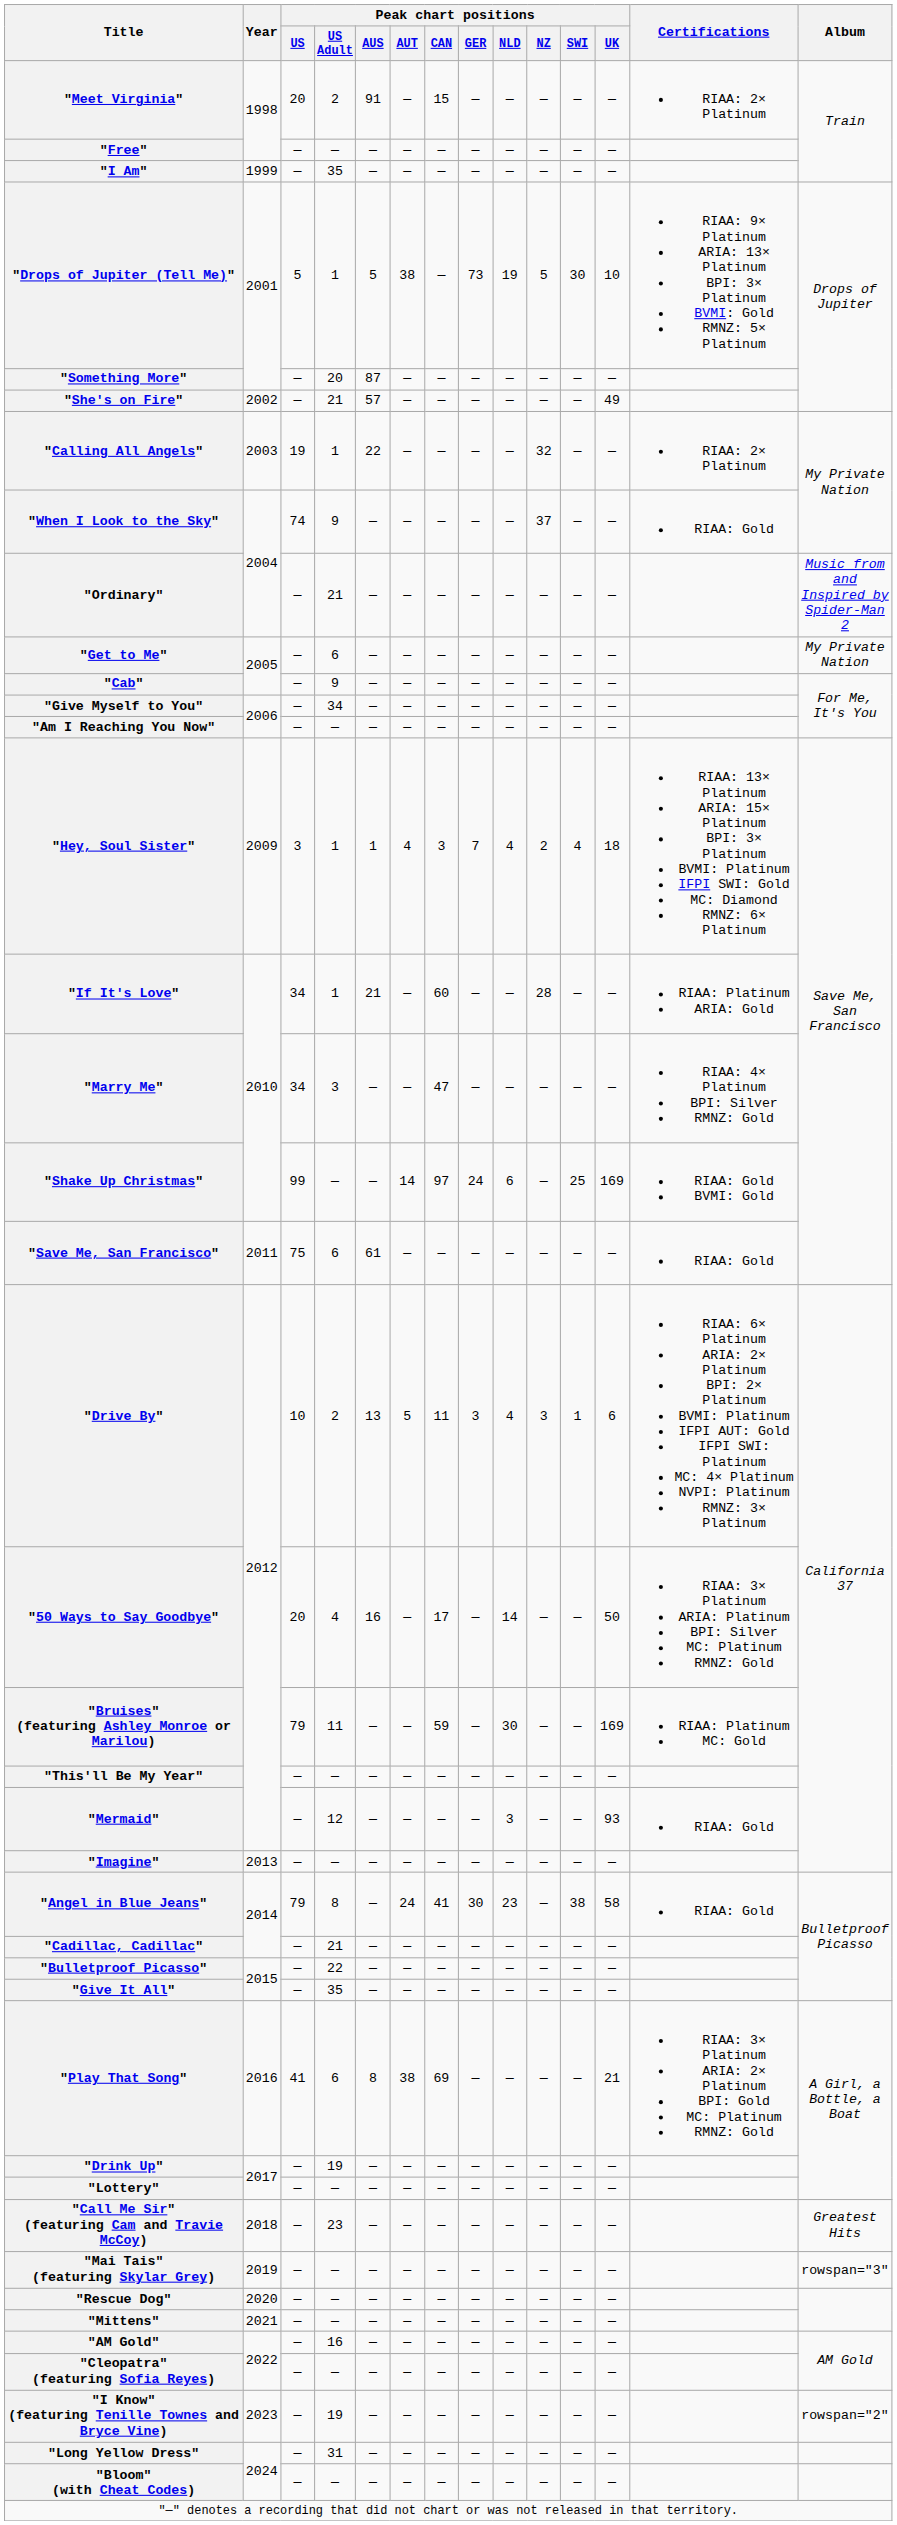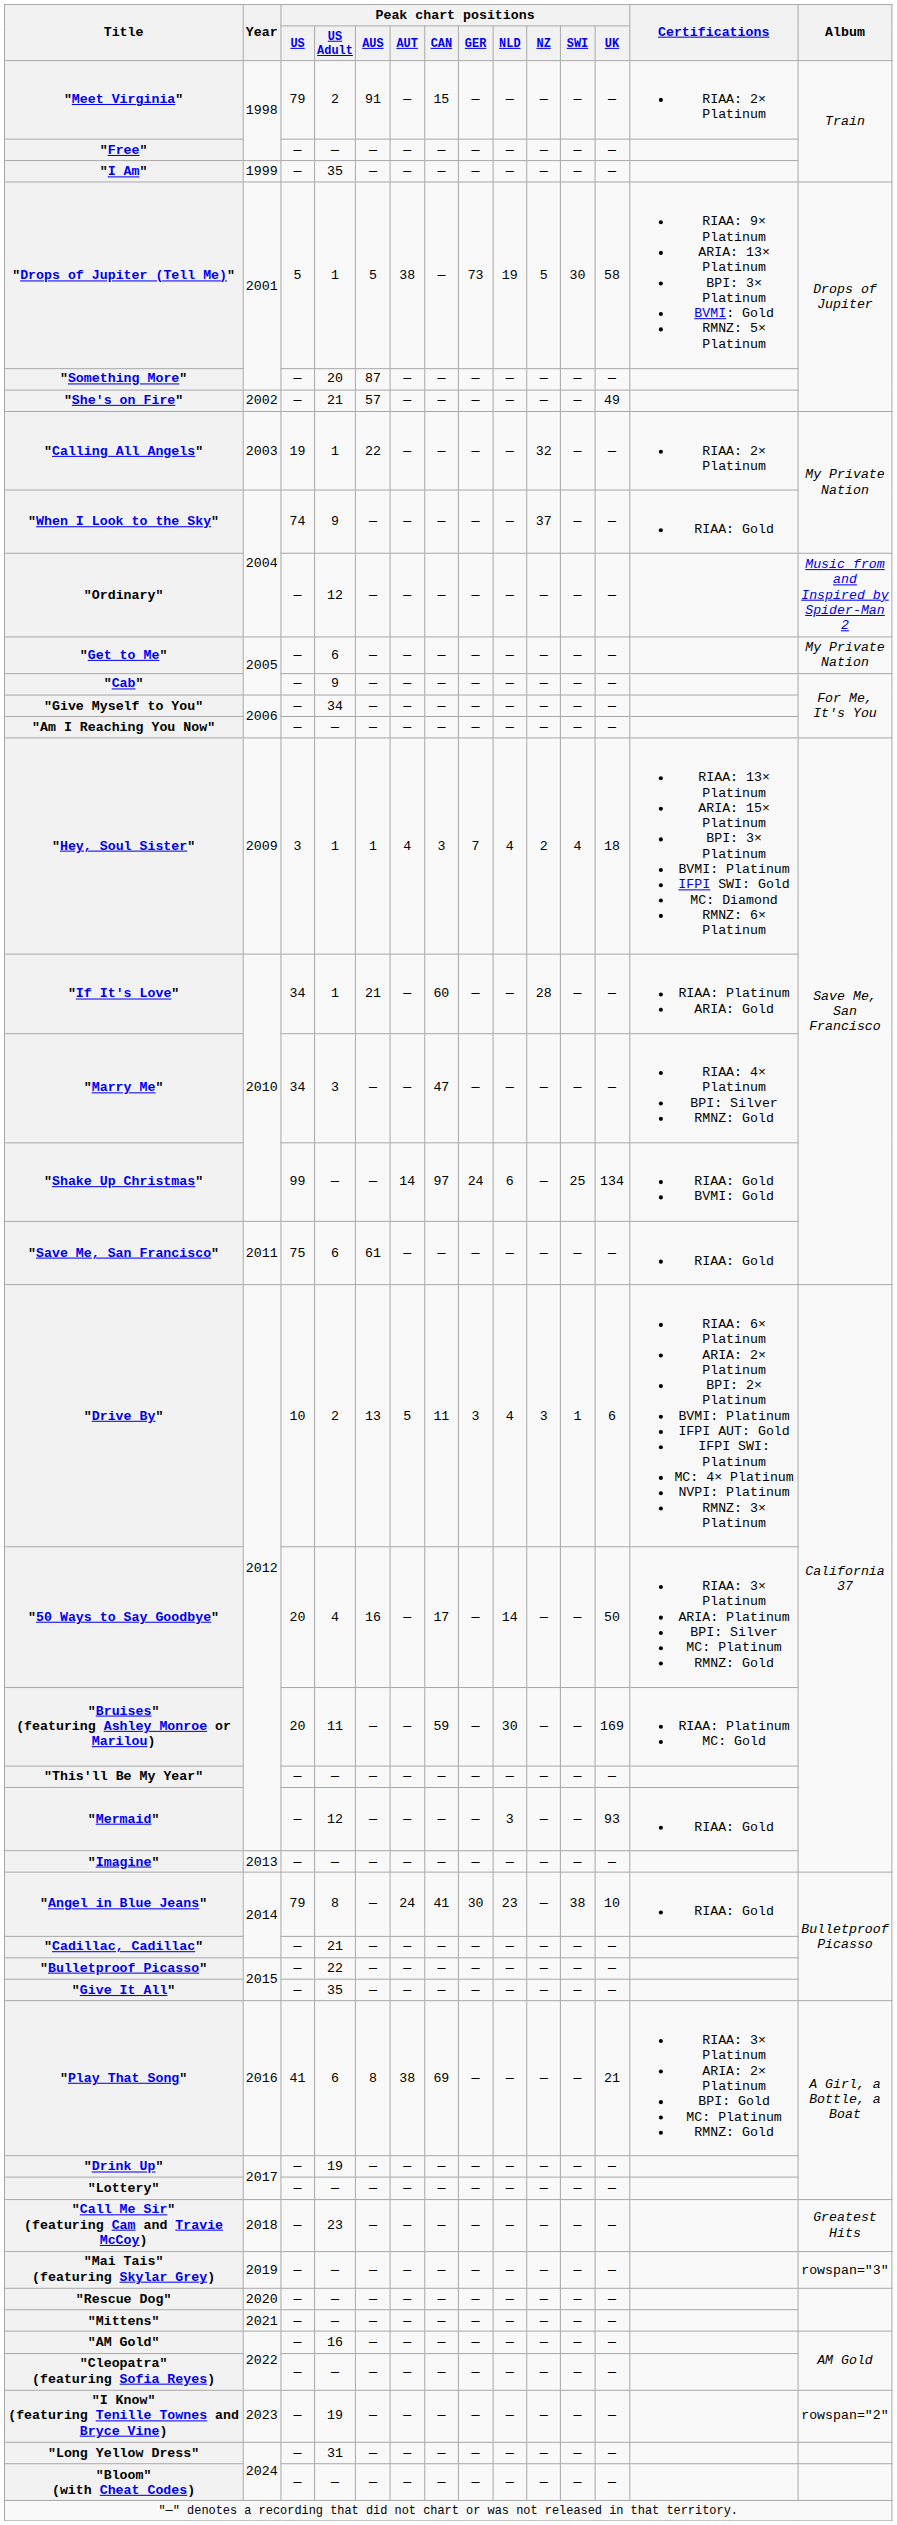(298, 100) 20 -> (298, 100) 79
(612, 275) 10 -> (612, 275) 58
(335, 595) 21 -> (335, 595) 12
(612, 1182) 169 -> (612, 1182) 134
(298, 1726) 79 -> (298, 1726) 20
(612, 1904) 58 -> (612, 1904) 10
